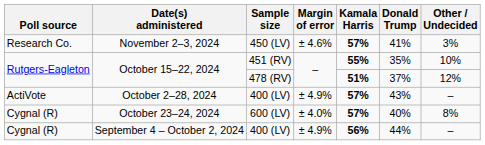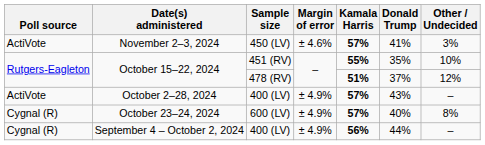(39, 43) Research Co. -> (26, 43) ActiVote
(315, 114) ± 4.0% -> (315, 114) ± 4.9%
